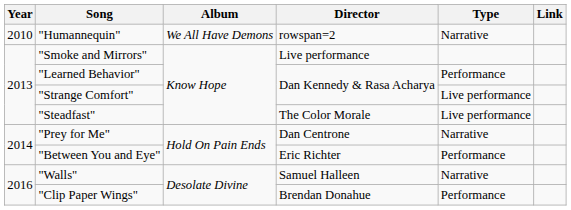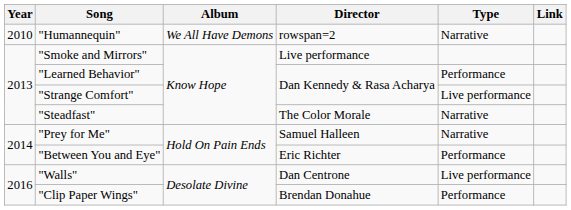(486, 114) Live performance -> (465, 114) Narrative
(314, 134) Dan Centrone -> (319, 134) Samuel Halleen
(319, 174) Samuel Halleen -> (314, 174) Dan Centrone
(465, 174) Narrative -> (486, 174) Live performance
